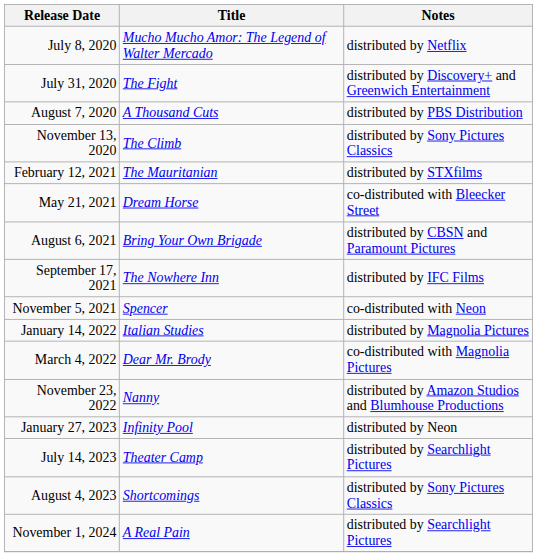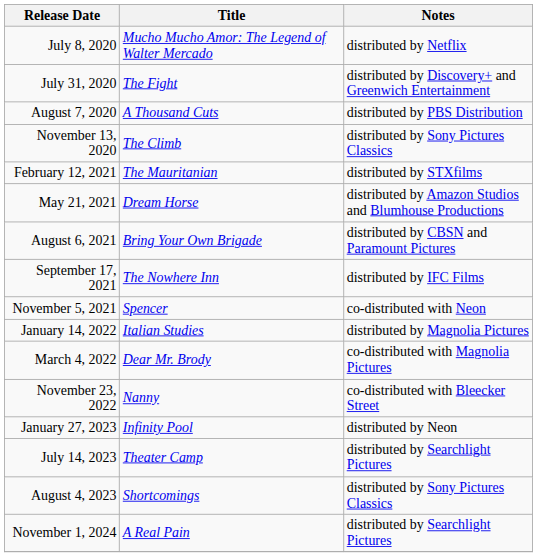(426, 202) co-distributed with Bleecker Street -> (433, 202) distributed by Amazon Studios and Blumhouse Productions
(433, 397) distributed by Amazon Studios and Blumhouse Productions -> (426, 397) co-distributed with Bleecker Street
